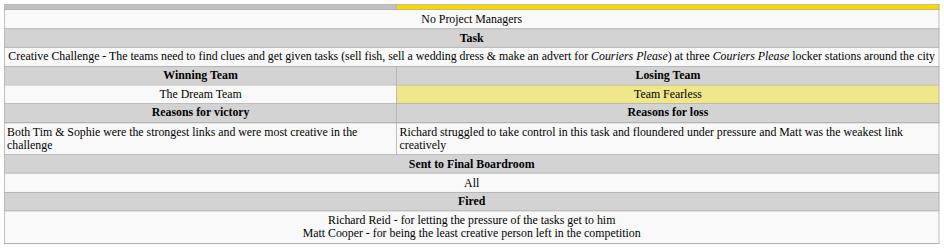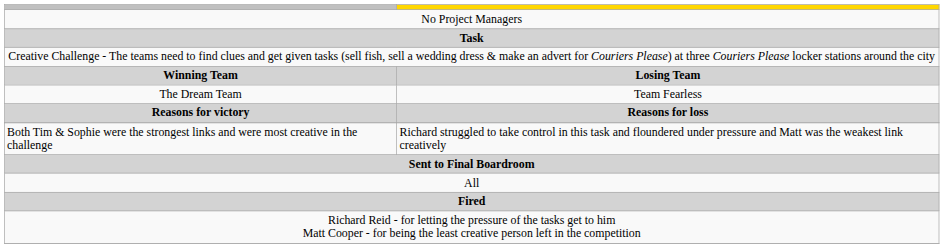(668, 94) khaki background -> (668, 94) no background
